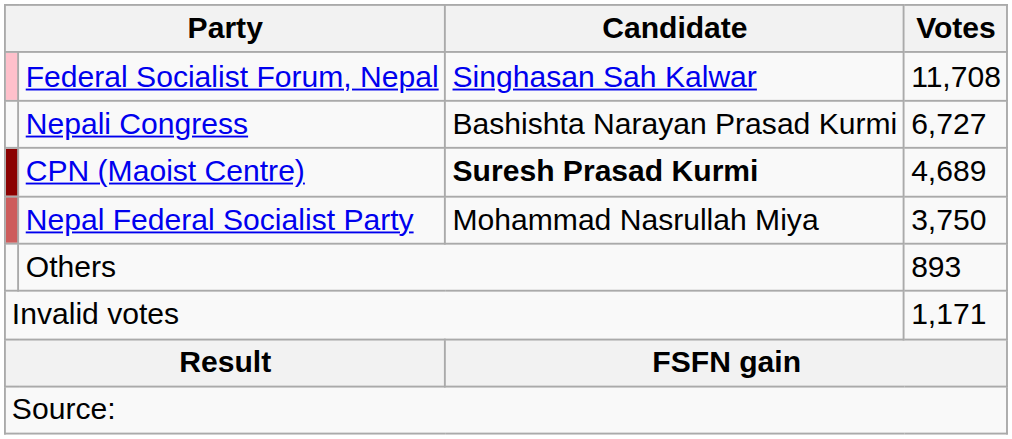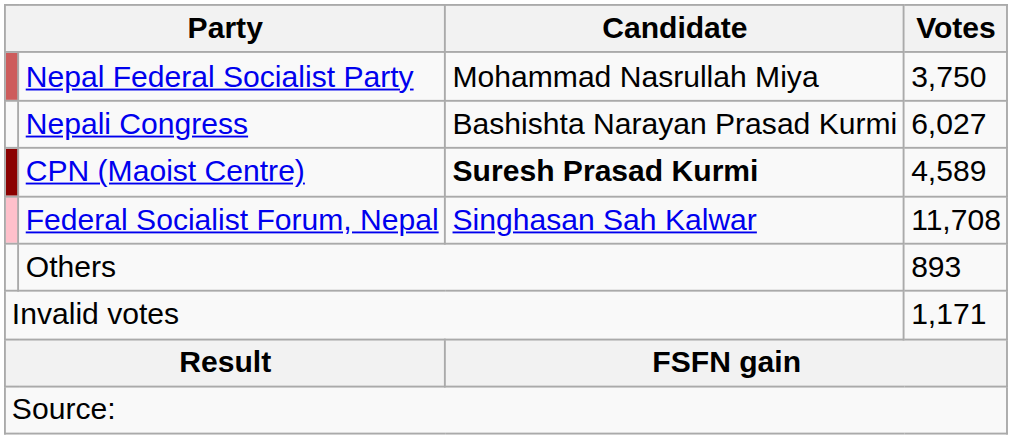rows swapped: (232, 76) <-> (220, 219)
(949, 123) 6,727 -> (949, 123) 6,027
(949, 171) 4,689 -> (949, 171) 4,589
